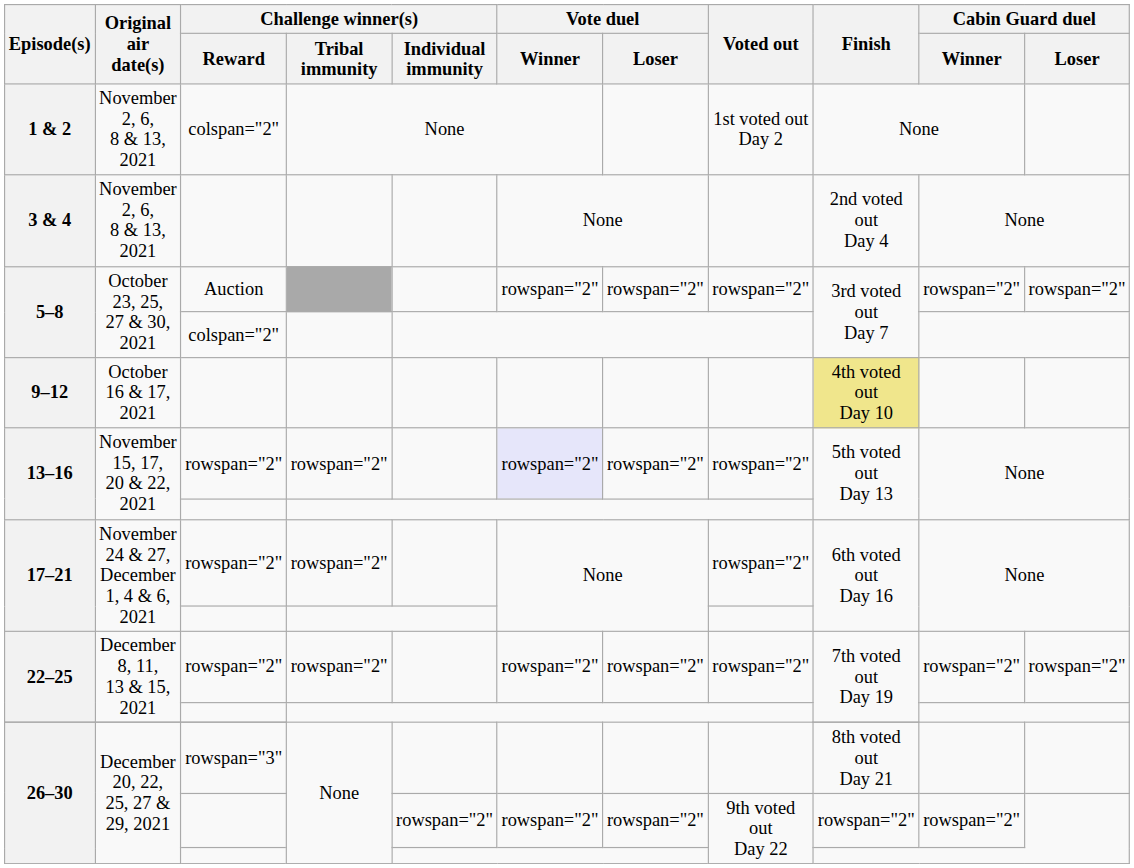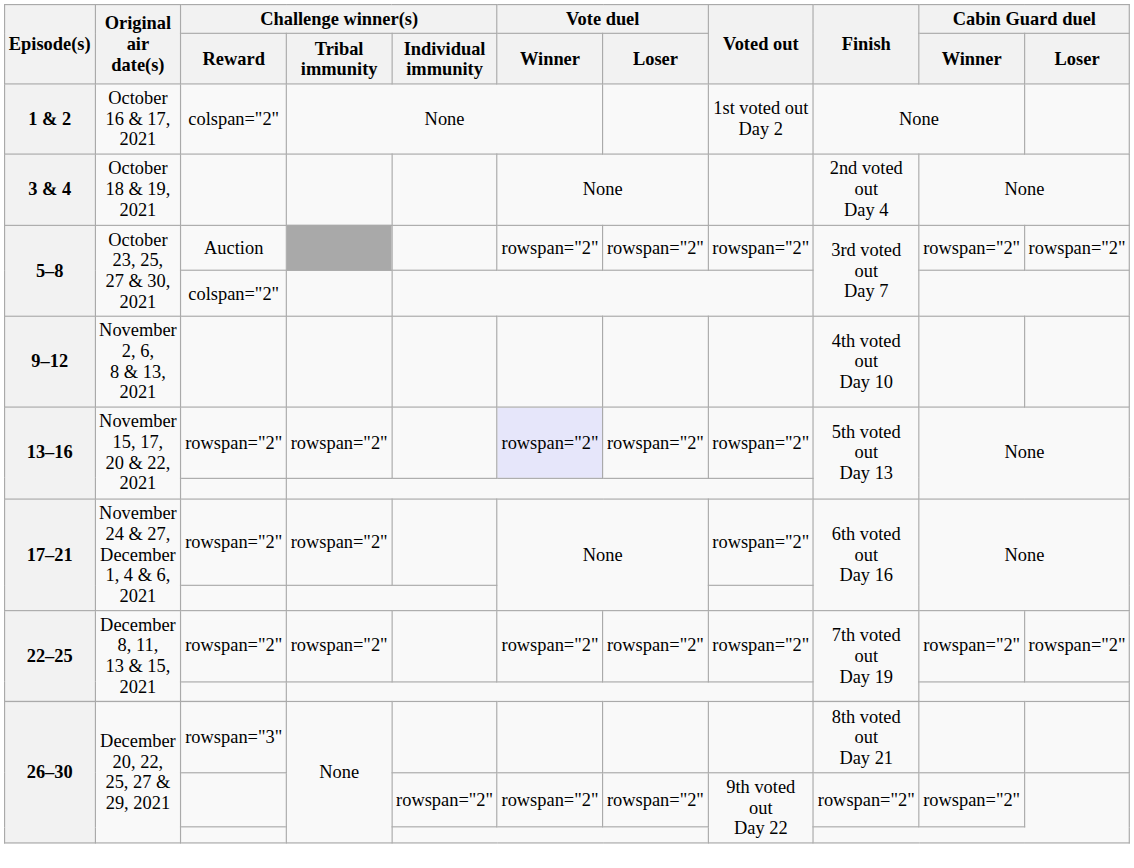(138, 129) November 2, 6, 8 & 13, 2021 -> (138, 118) October 16 & 17, 2021
(138, 220) November 2, 6, 8 & 13, 2021 -> (138, 189) October 18 & 19, 2021
(138, 392) October 16 & 17, 2021 -> (138, 361) November 2, 6, 8 & 13, 2021
(866, 392) khaki background -> (866, 361) no background
